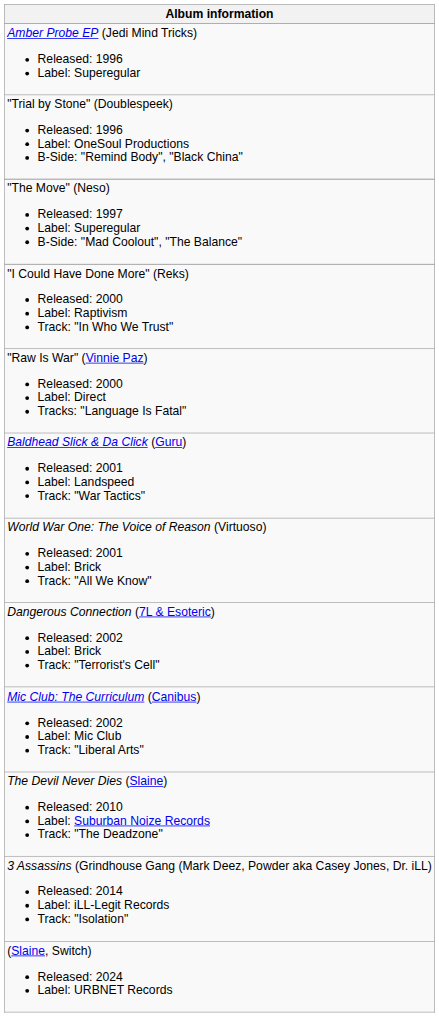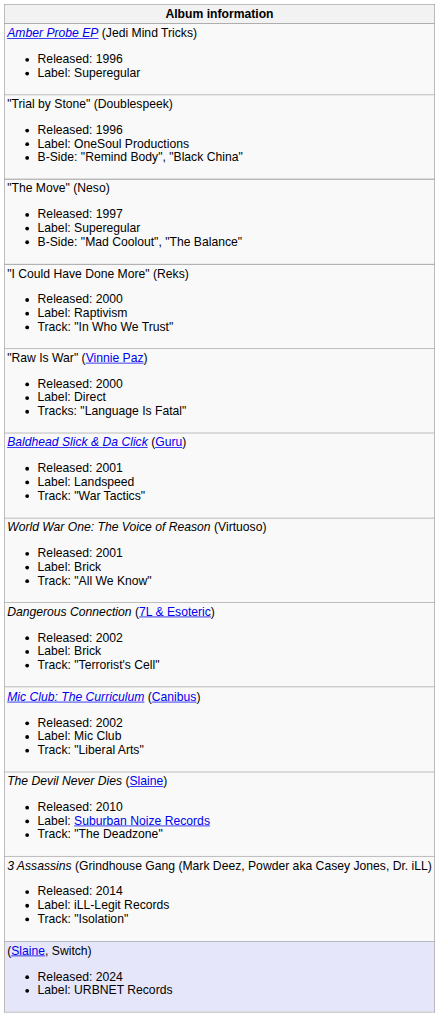(220, 970) no background -> (220, 970) lavender background
